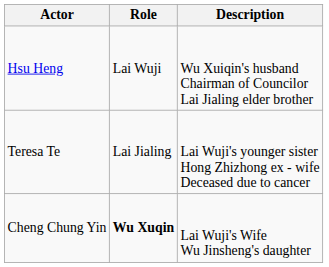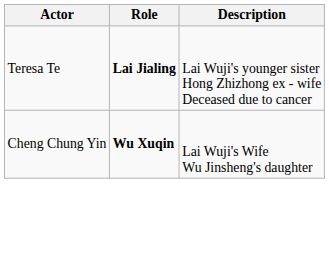- row: (35, 68)
(142, 151) normal -> (144, 68) bold
